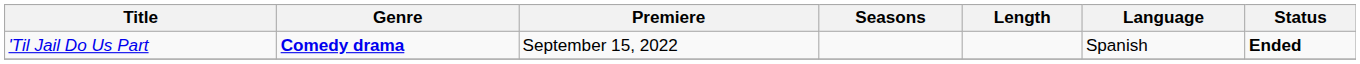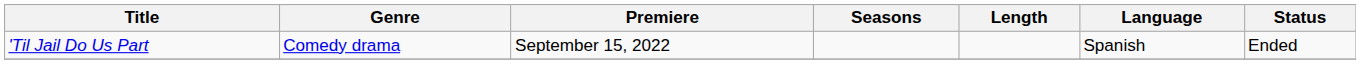(342, 45) bold -> (342, 45) normal
(1275, 45) bold -> (1273, 45) normal
